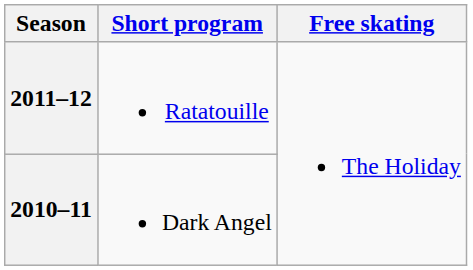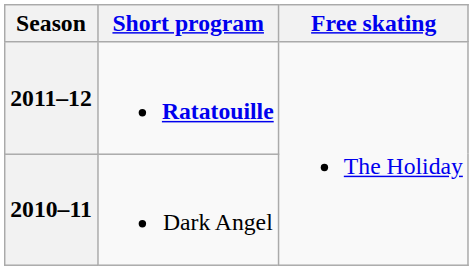(187, 111) normal -> (188, 111) bold
